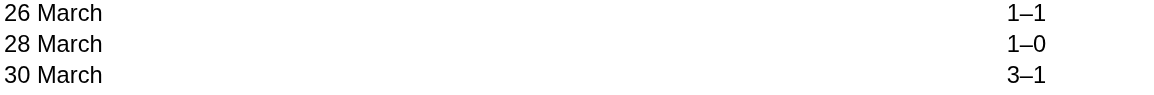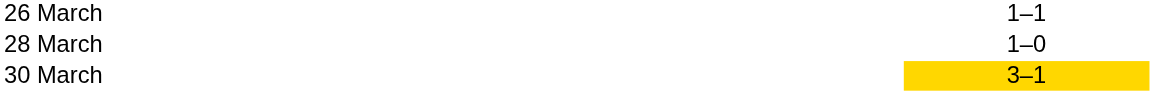(1026, 75) no background -> (1026, 75) gold background
